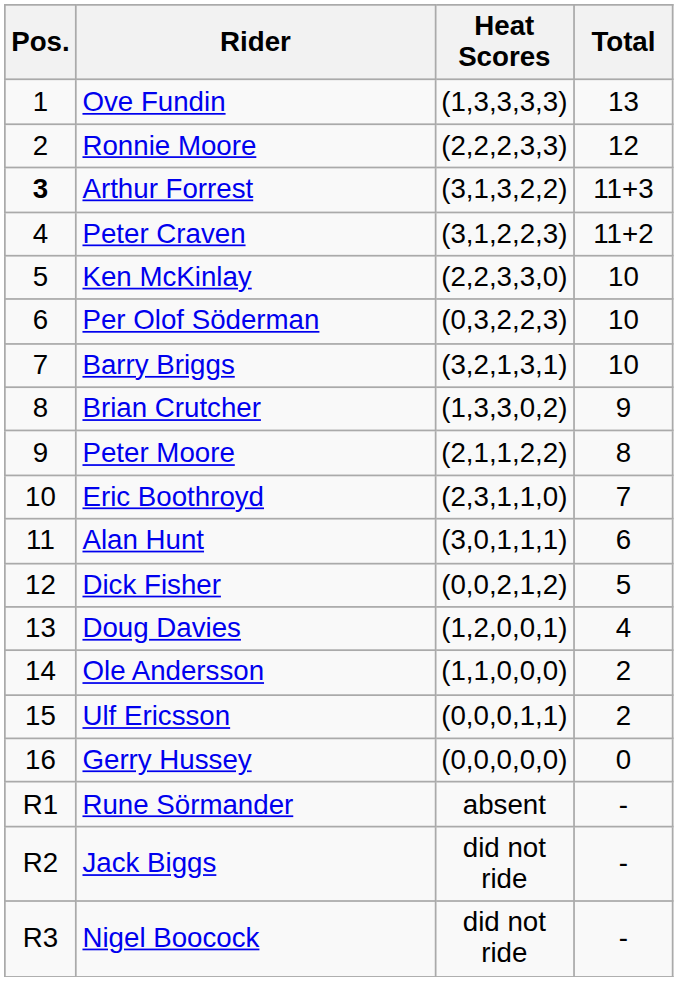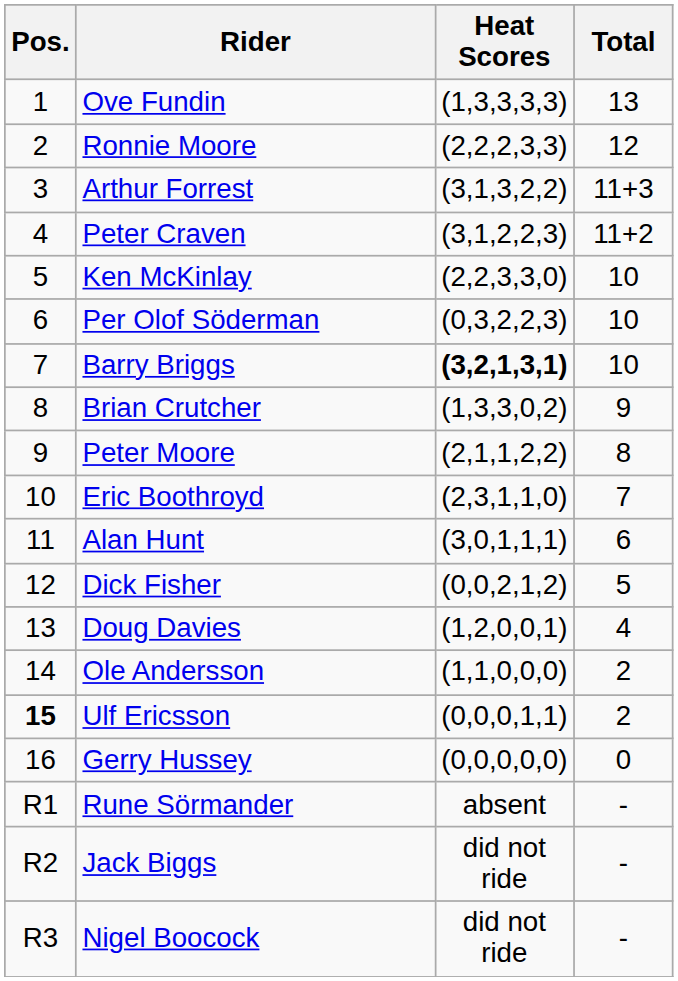(40, 189) bold -> (40, 189) normal
(504, 364) normal -> (504, 364) bold
(40, 716) normal -> (40, 716) bold
